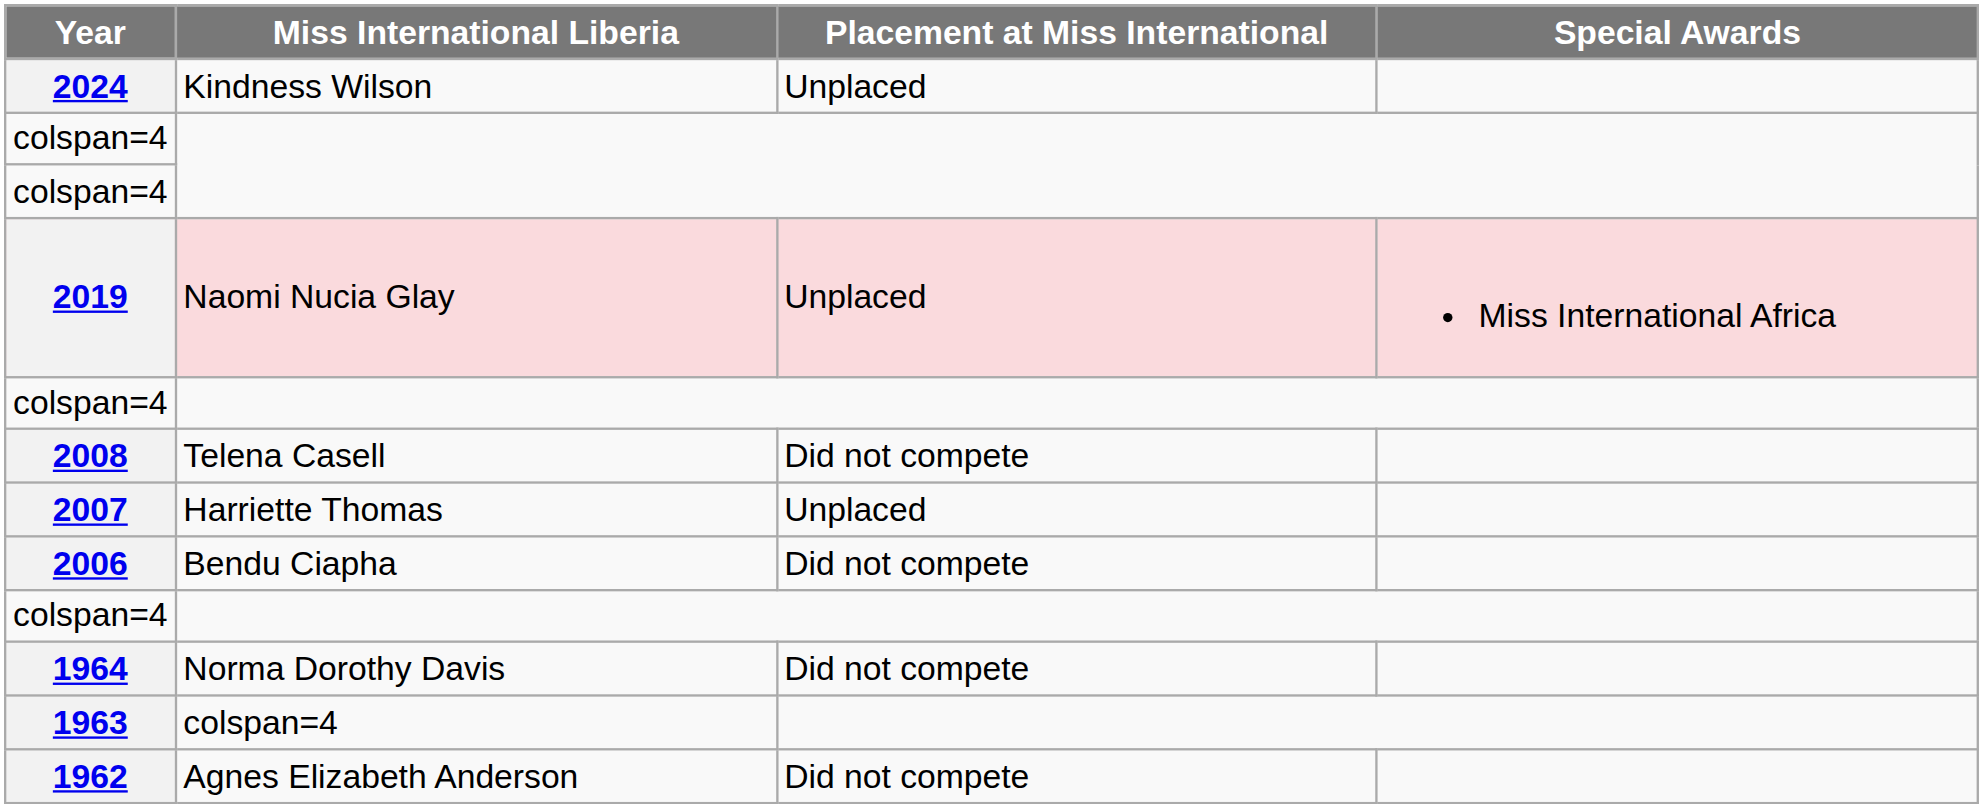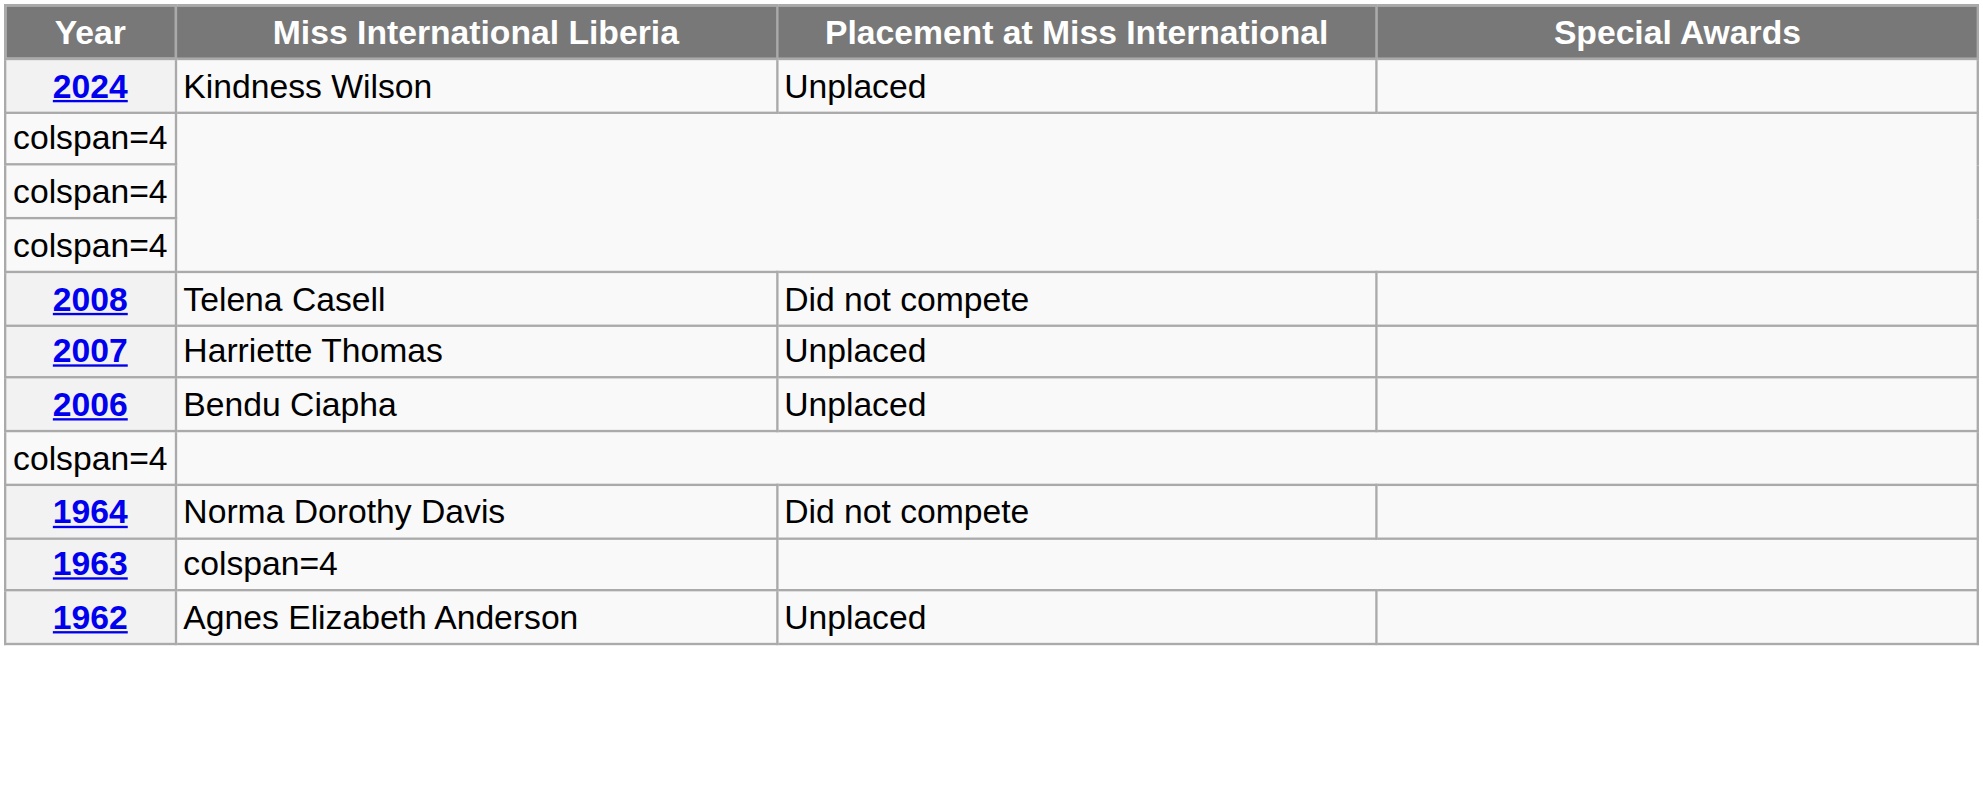- row: (90, 298)
(907, 563) Did not compete -> (855, 405) Unplaced
(907, 776) Did not compete -> (855, 618) Unplaced
